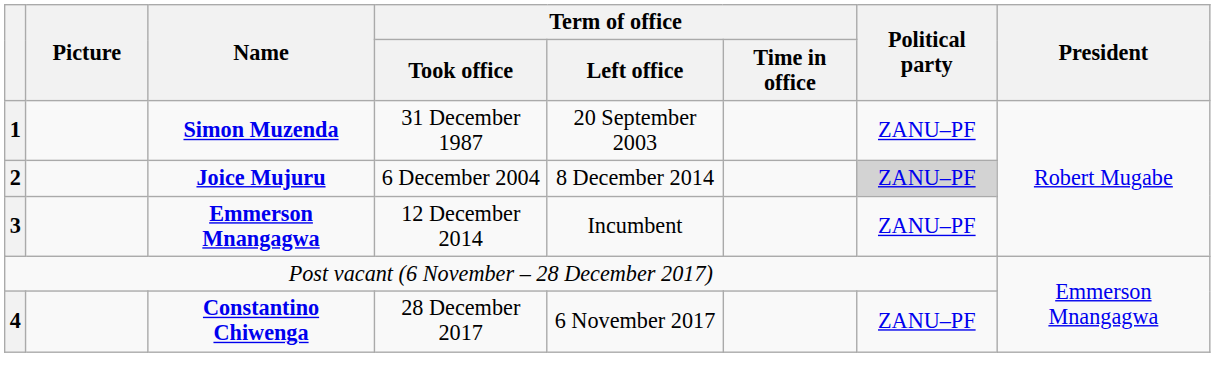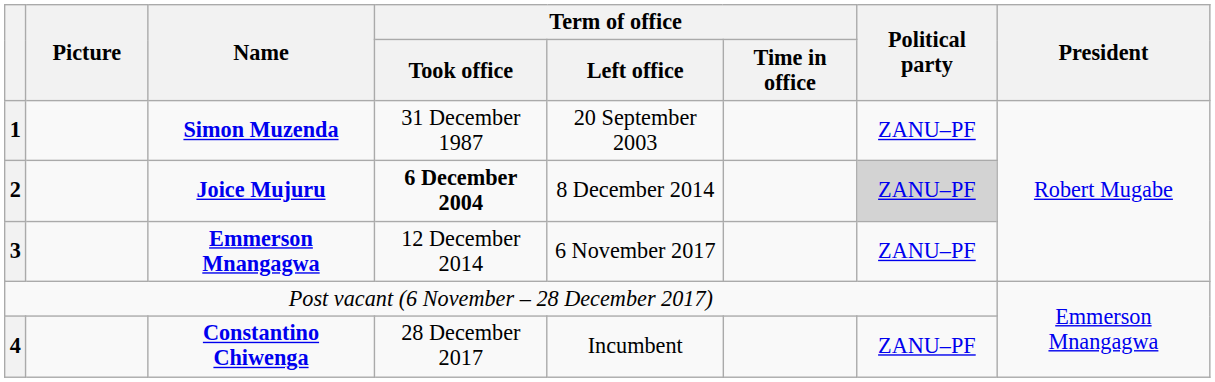(461, 177) normal -> (461, 190) bold
(635, 225) Incumbent -> (635, 250) 6 November 2017
(635, 321) 6 November 2017 -> (635, 346) Incumbent
